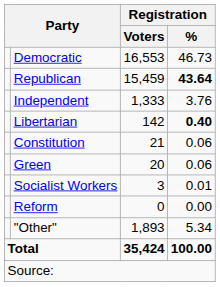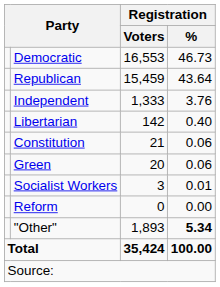(195, 79) bold -> (195, 79) normal
(199, 121) bold -> (199, 121) normal
(199, 228) normal -> (199, 228) bold
